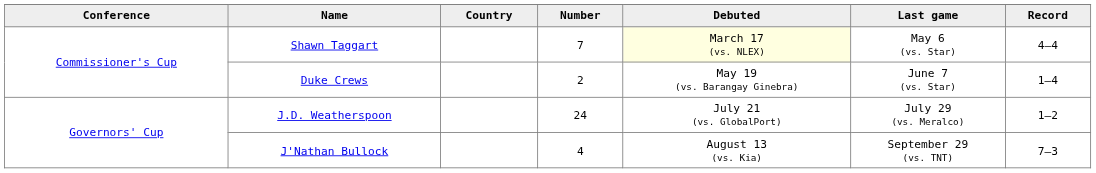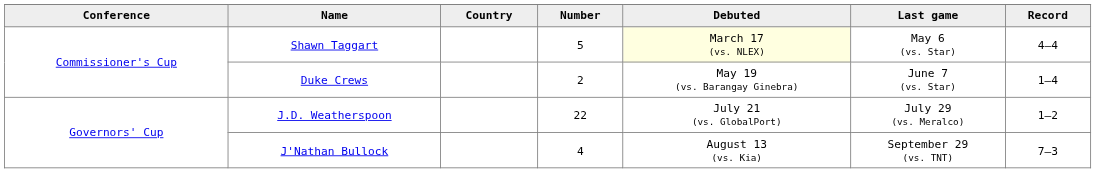(580, 44) 7 -> (580, 44) 5
(580, 115) 24 -> (580, 115) 22
